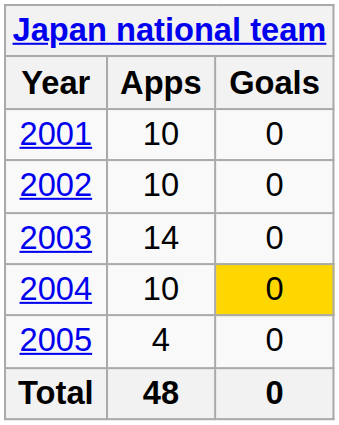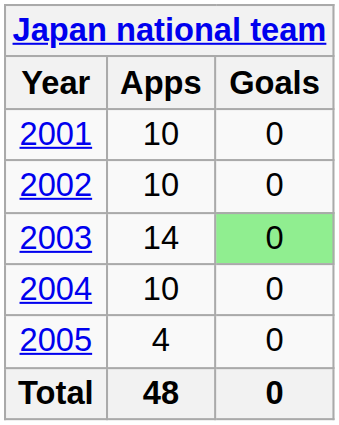(274, 237) no background -> (274, 237) lightgreen background
(274, 289) gold background -> (274, 289) no background
